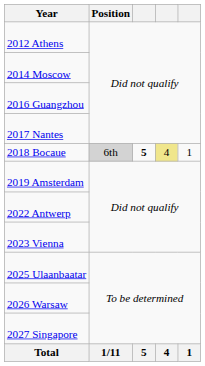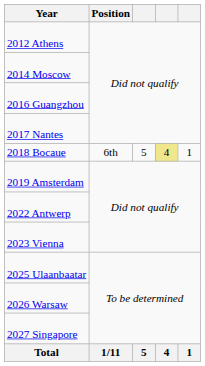(111, 152) lightgrey background -> (111, 152) no background
(144, 152) bold -> (144, 152) normal
